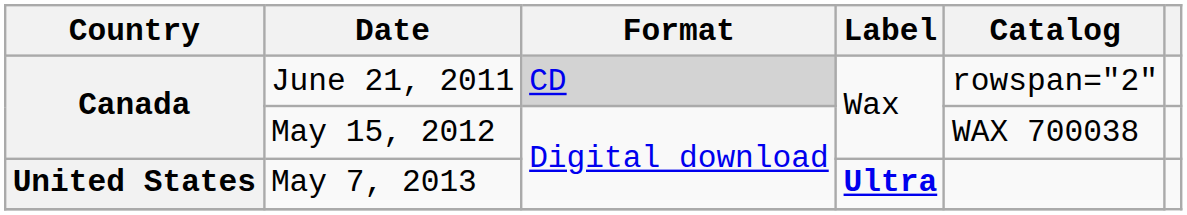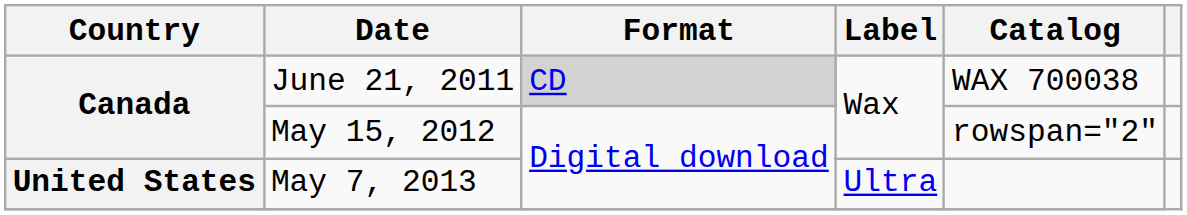(1055, 81) rowspan="2" -> (1046, 81) WAX 700038
(1046, 132) WAX 700038 -> (1055, 132) rowspan="2"
(890, 183) bold -> (890, 183) normal
